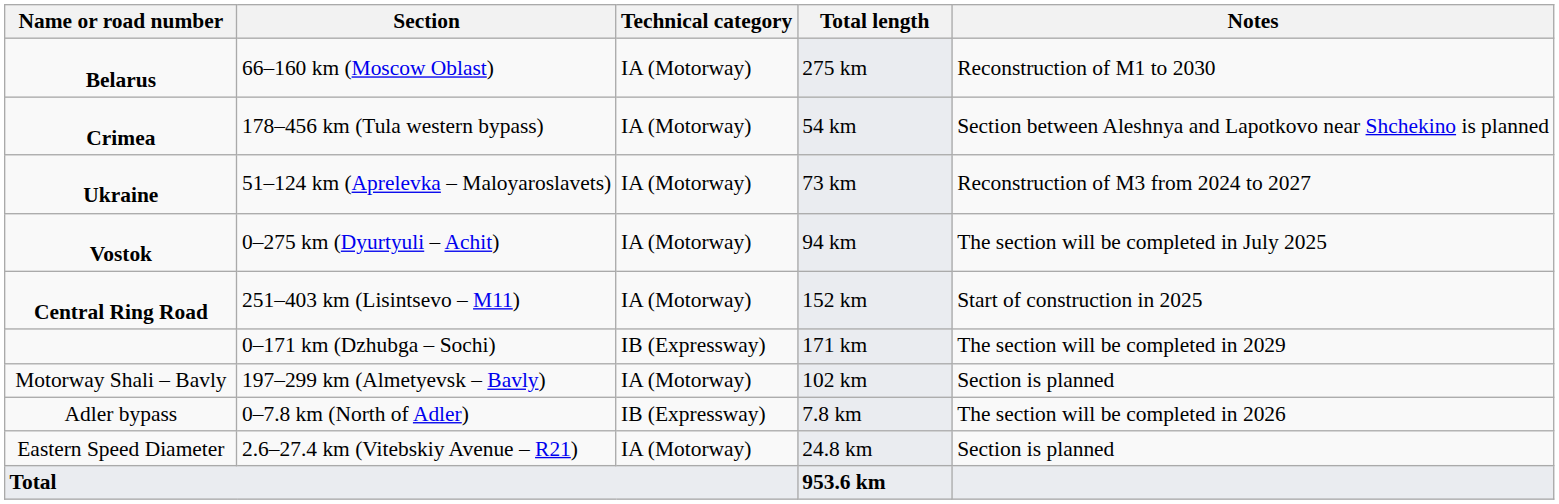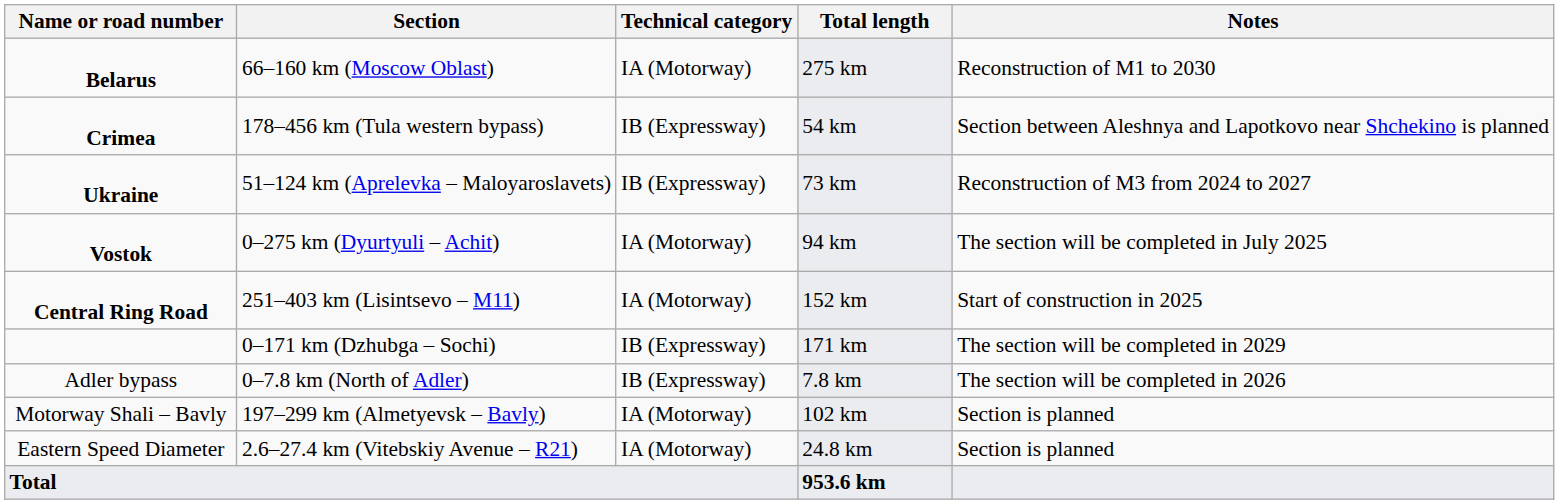(686, 125) IA (Motorway) -> (693, 125) IB (Expressway)
(686, 183) IA (Motorway) -> (693, 183) IB (Expressway)
rows swapped: (121, 380) <-> (121, 414)
